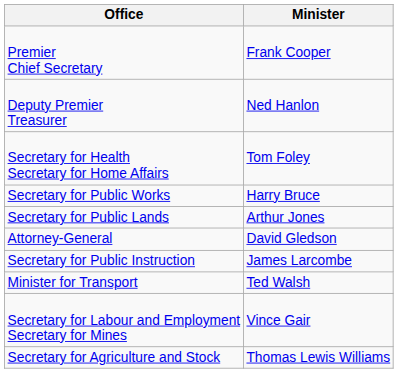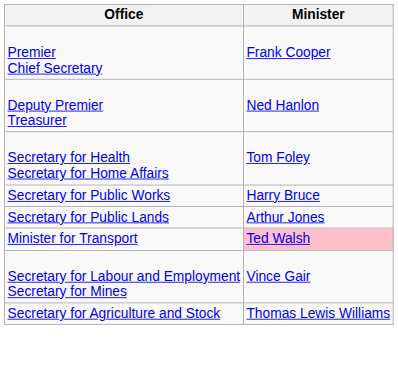- row: (60, 239)
- row: (101, 261)
(278, 282) no background -> (278, 239) pink background
